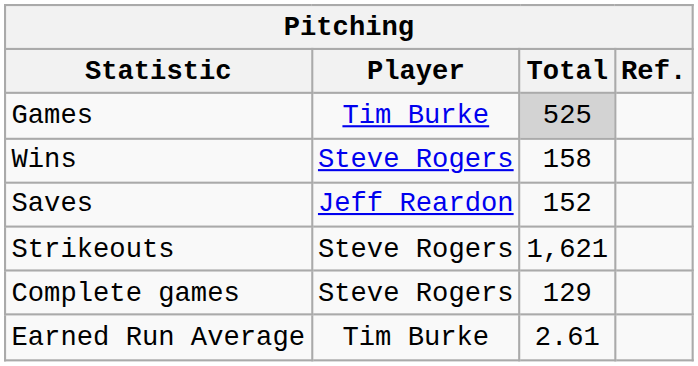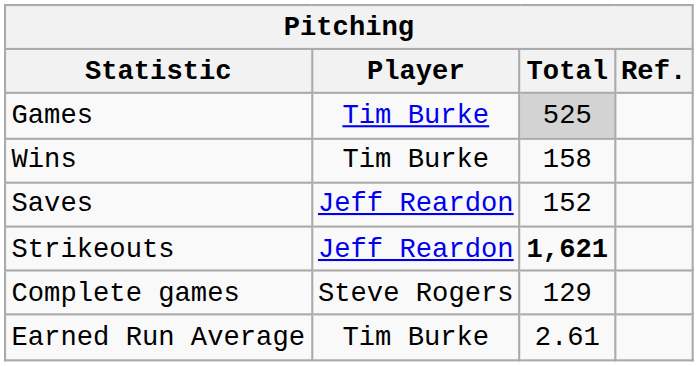(416, 160) Steve Rogers -> (416, 160) Tim Burke
(416, 249) Steve Rogers -> (416, 249) Jeff Reardon
(567, 249) normal -> (567, 249) bold
